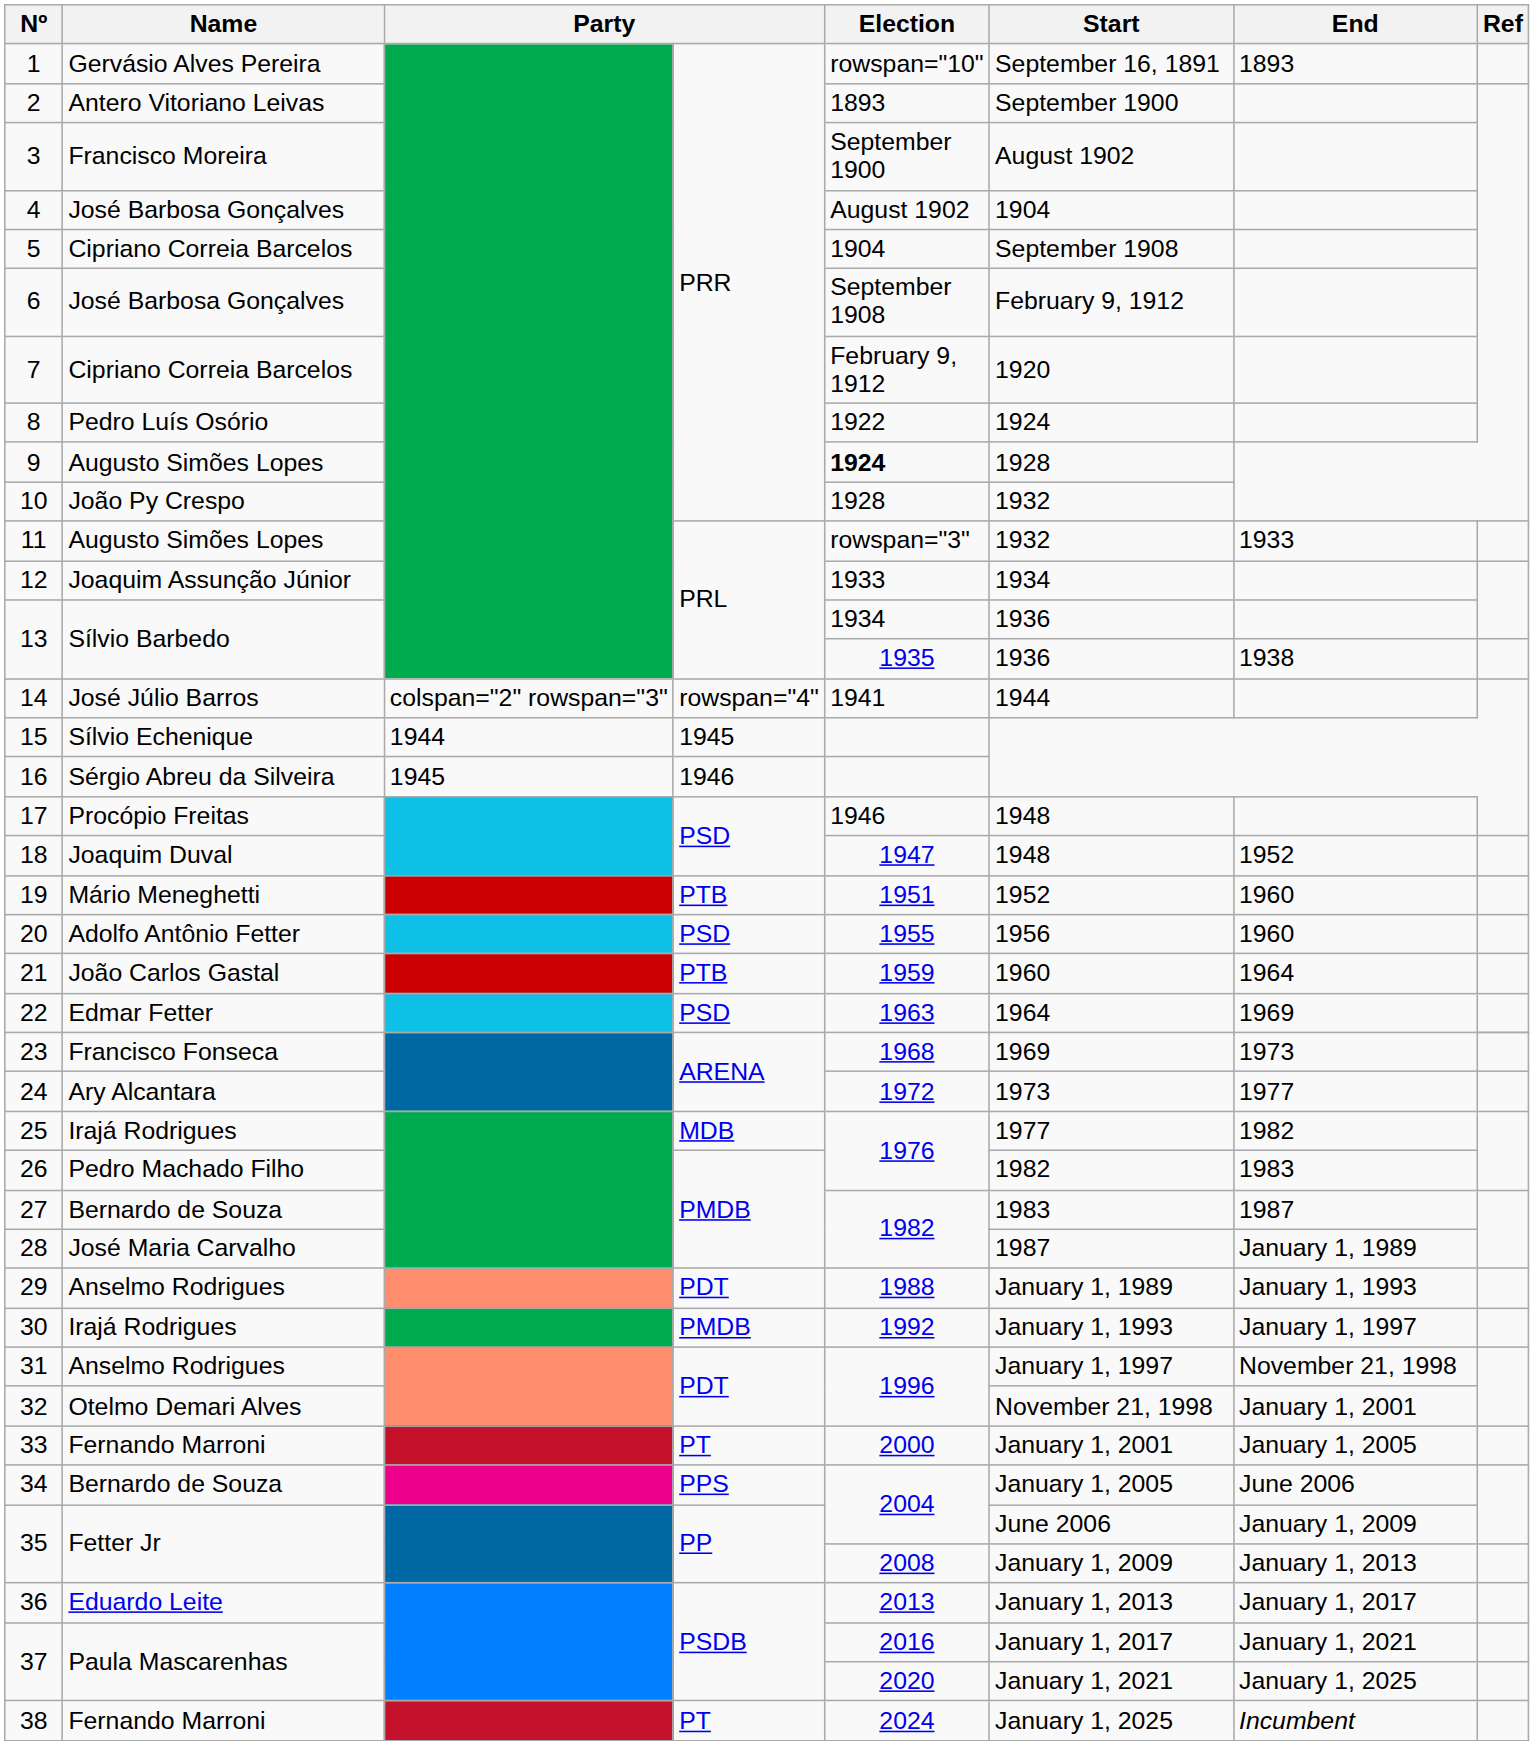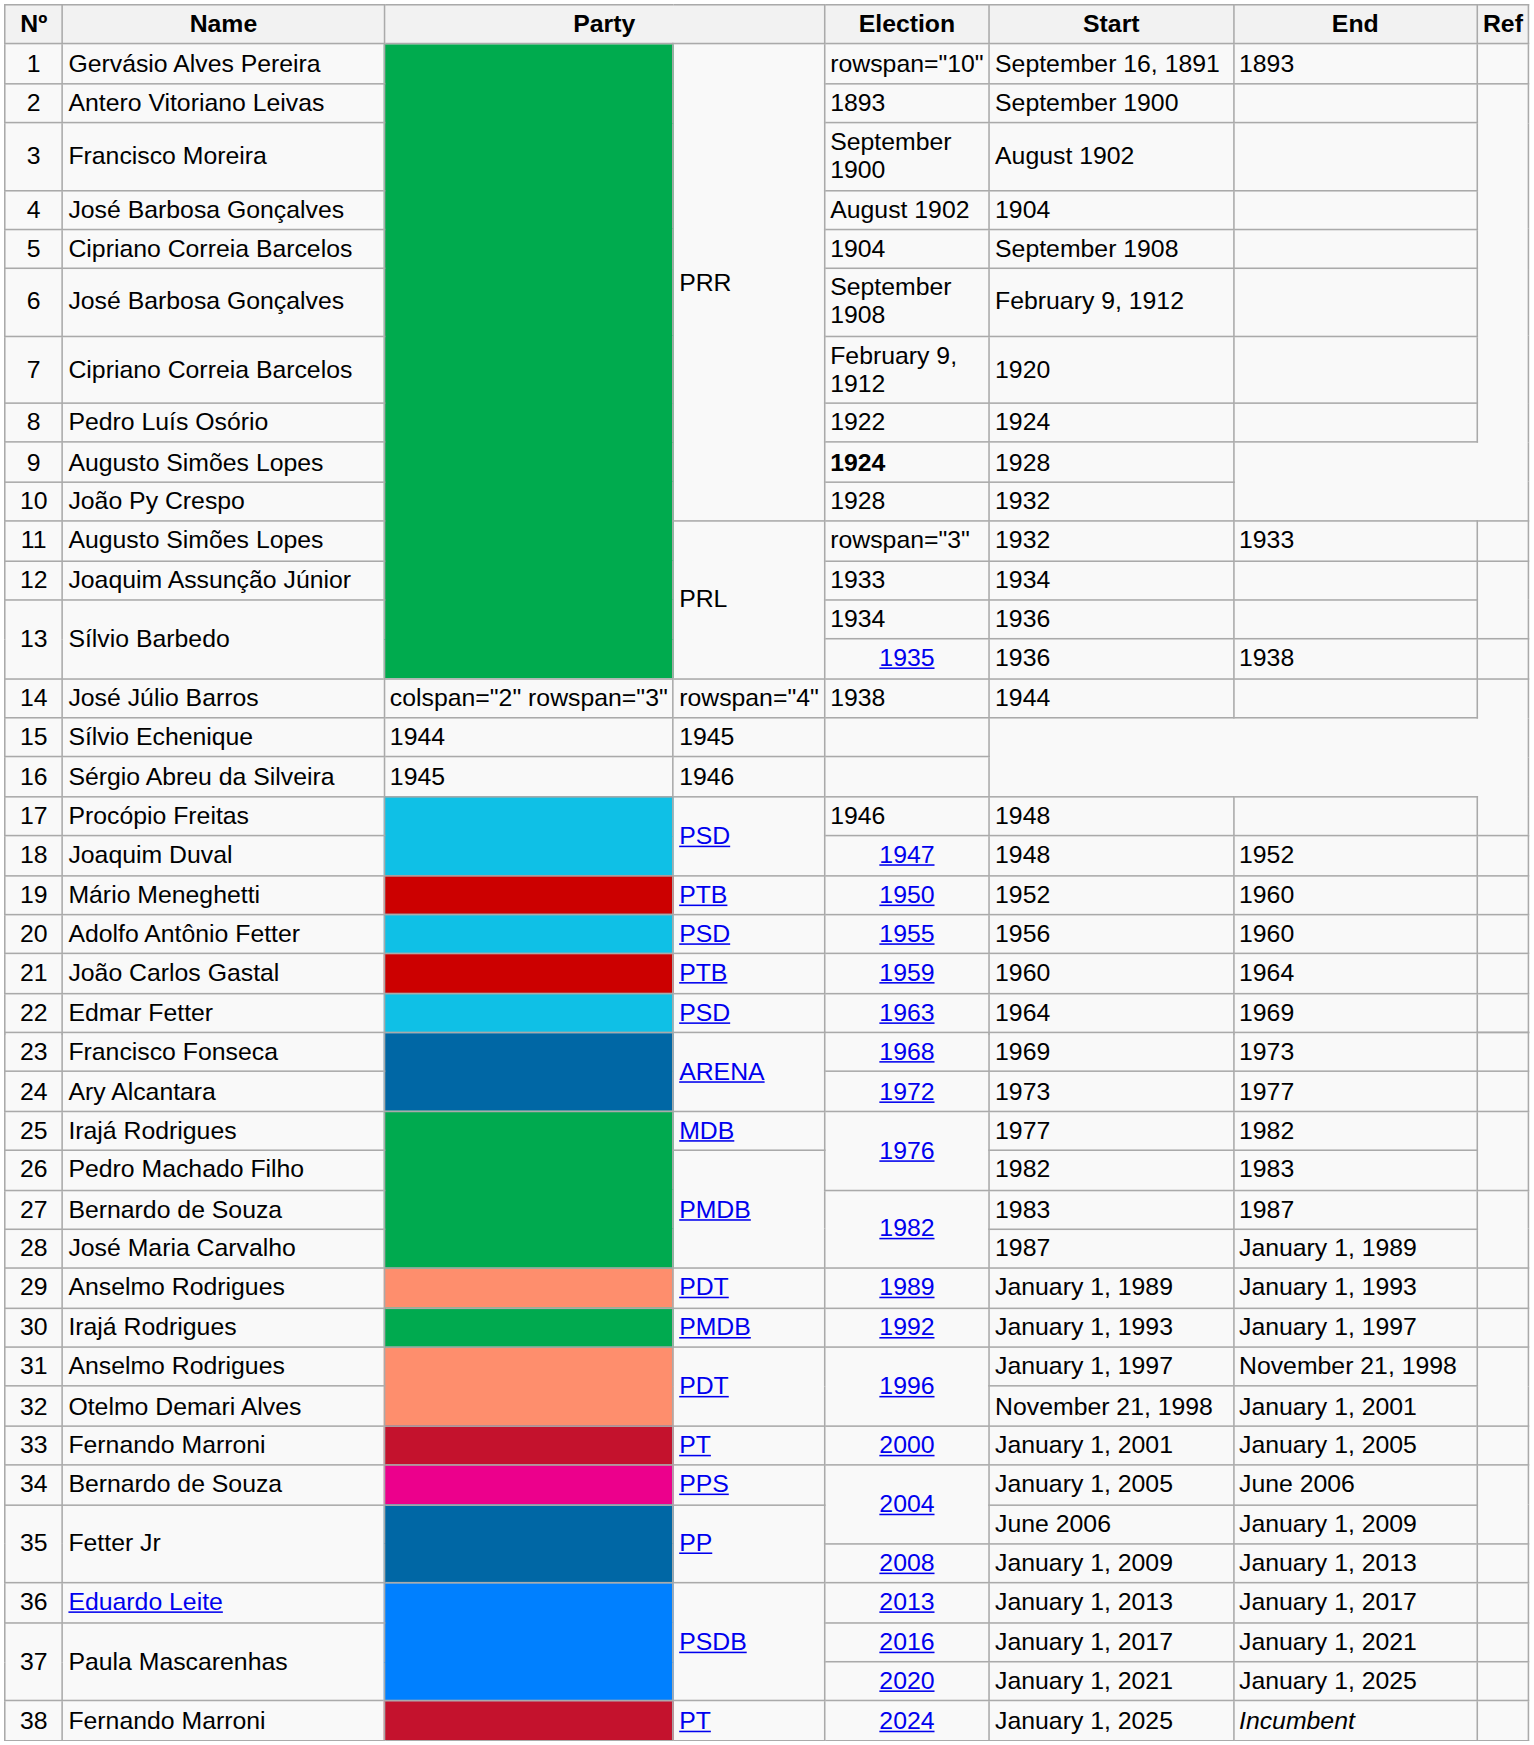(858, 697) 1941 -> (858, 697) 1938
(907, 894) 1951 -> (907, 894) 1950
(907, 1287) 1988 -> (907, 1287) 1989
